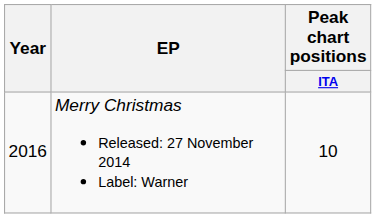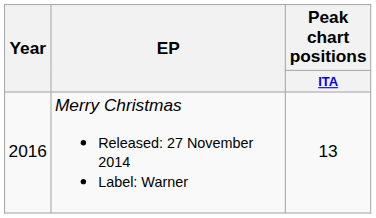(328, 152) 10 -> (328, 152) 13
